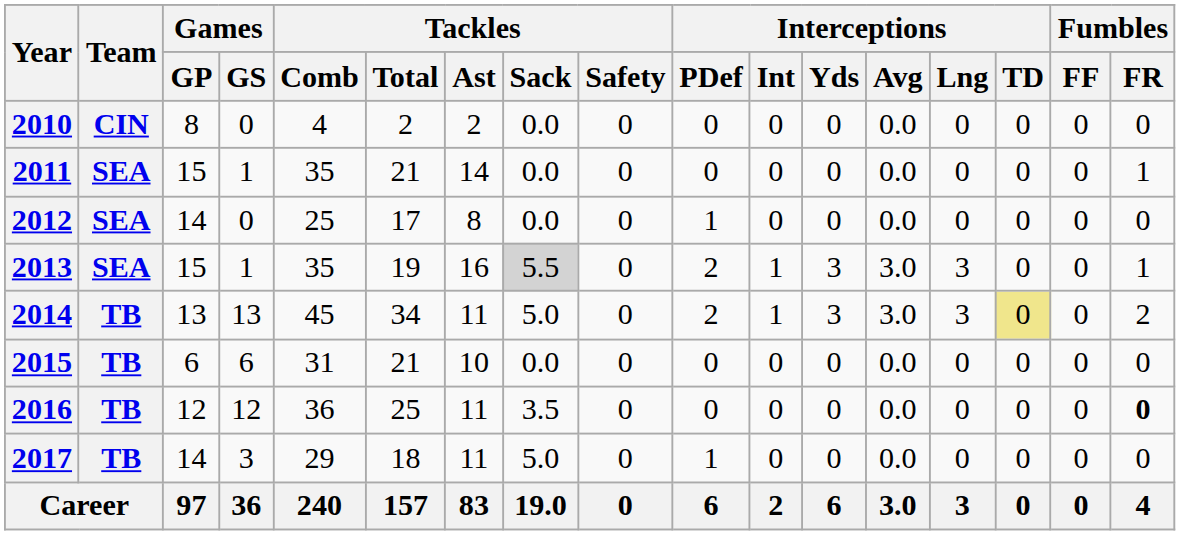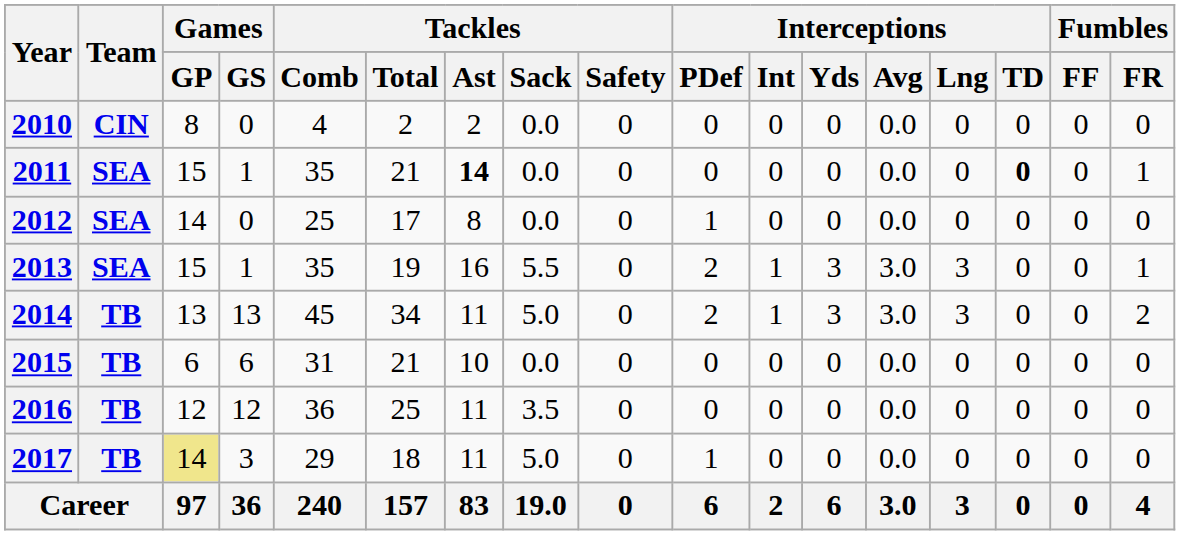(474, 171) normal -> (474, 171) bold
(1023, 171) normal -> (1023, 171) bold
(540, 266) lightgrey background -> (540, 266) no background
(1023, 314) khaki background -> (1023, 314) no background
(1143, 409) bold -> (1143, 409) normal
(191, 457) no background -> (191, 457) khaki background
